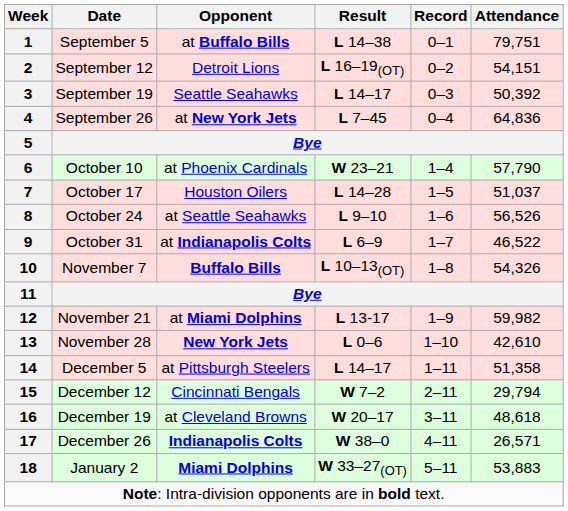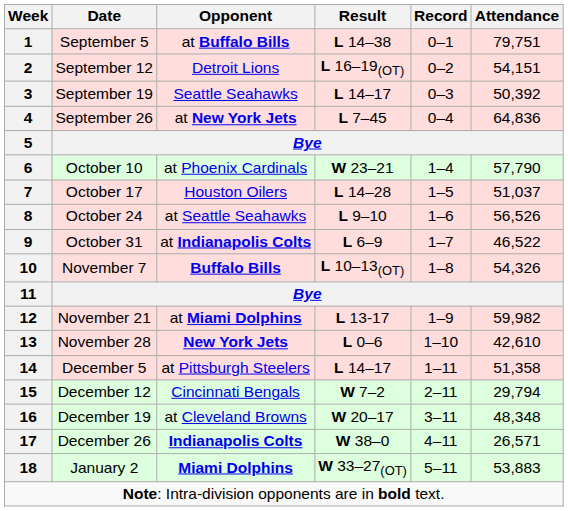(517, 416) 48,618 -> (517, 416) 48,348
